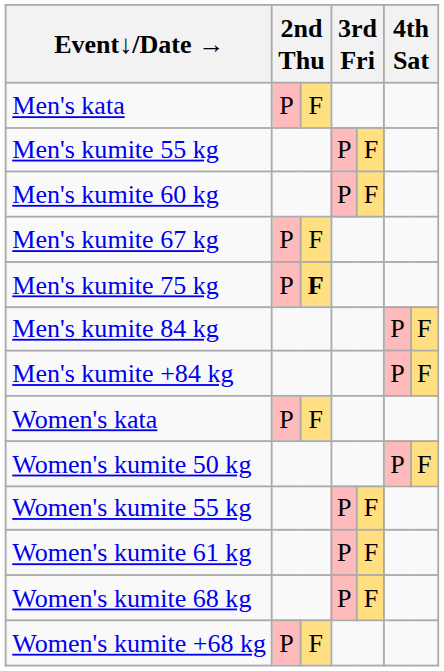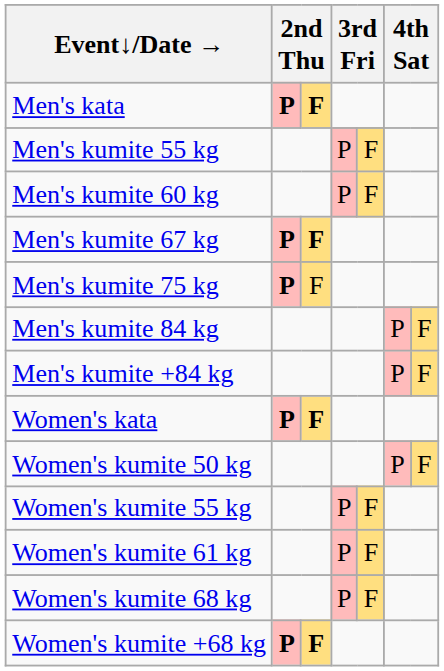(286, 105) normal -> (287, 105) bold
(316, 105) normal -> (316, 105) bold
(286, 239) normal -> (287, 239) bold
(316, 239) normal -> (316, 239) bold
(286, 284) normal -> (287, 284) bold
(316, 284) bold -> (316, 284) normal
(286, 418) normal -> (287, 418) bold
(316, 418) normal -> (316, 418) bold
(286, 642) normal -> (287, 642) bold
(316, 642) normal -> (316, 642) bold
